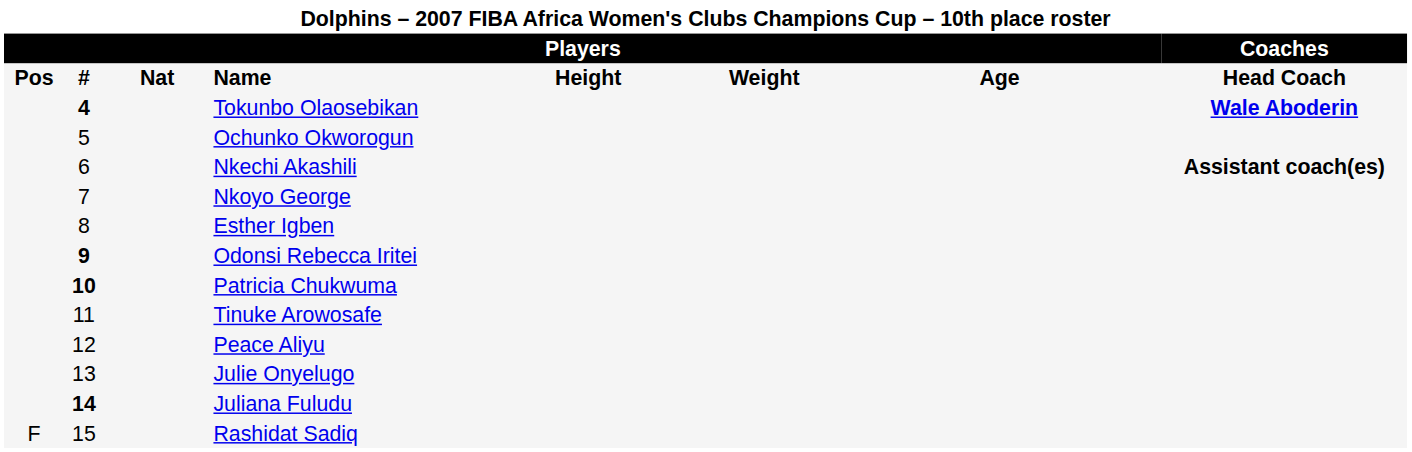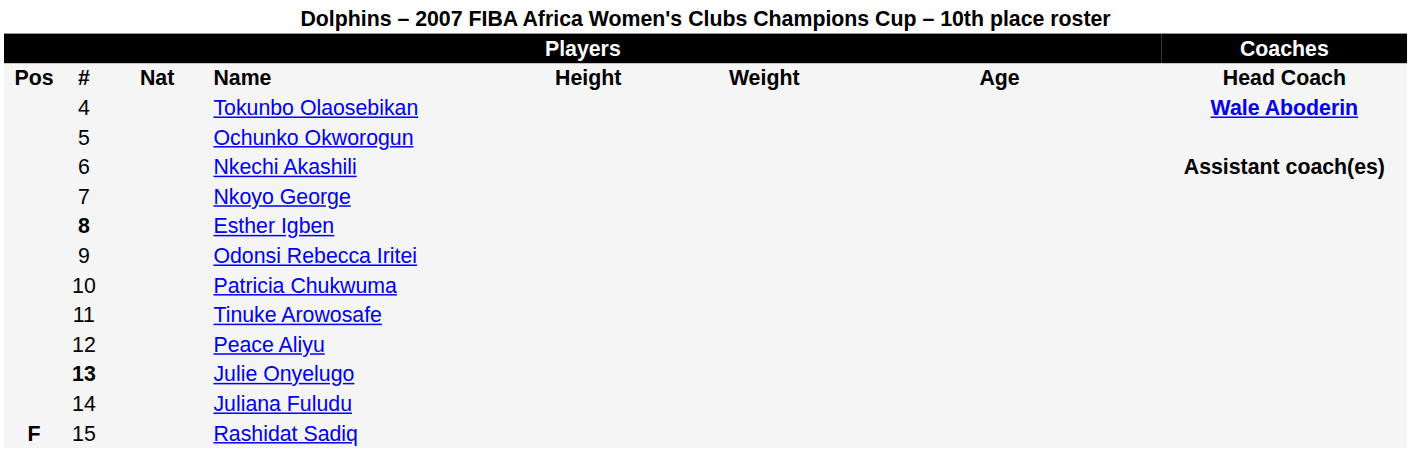(84, 108) bold -> (84, 108) normal
(84, 226) normal -> (84, 226) bold
(84, 256) bold -> (84, 256) normal
(84, 285) bold -> (84, 285) normal
(84, 374) normal -> (84, 374) bold
(84, 404) bold -> (84, 404) normal
(34, 433) normal -> (34, 433) bold
